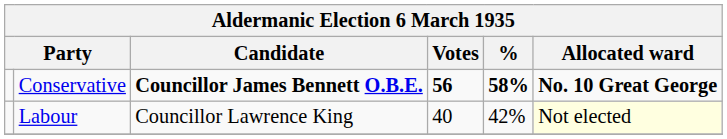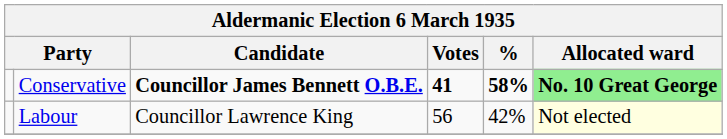(442, 85) 56 -> (442, 85) 41
(628, 85) no background -> (628, 85) lightgreen background
(442, 117) 40 -> (442, 117) 56
